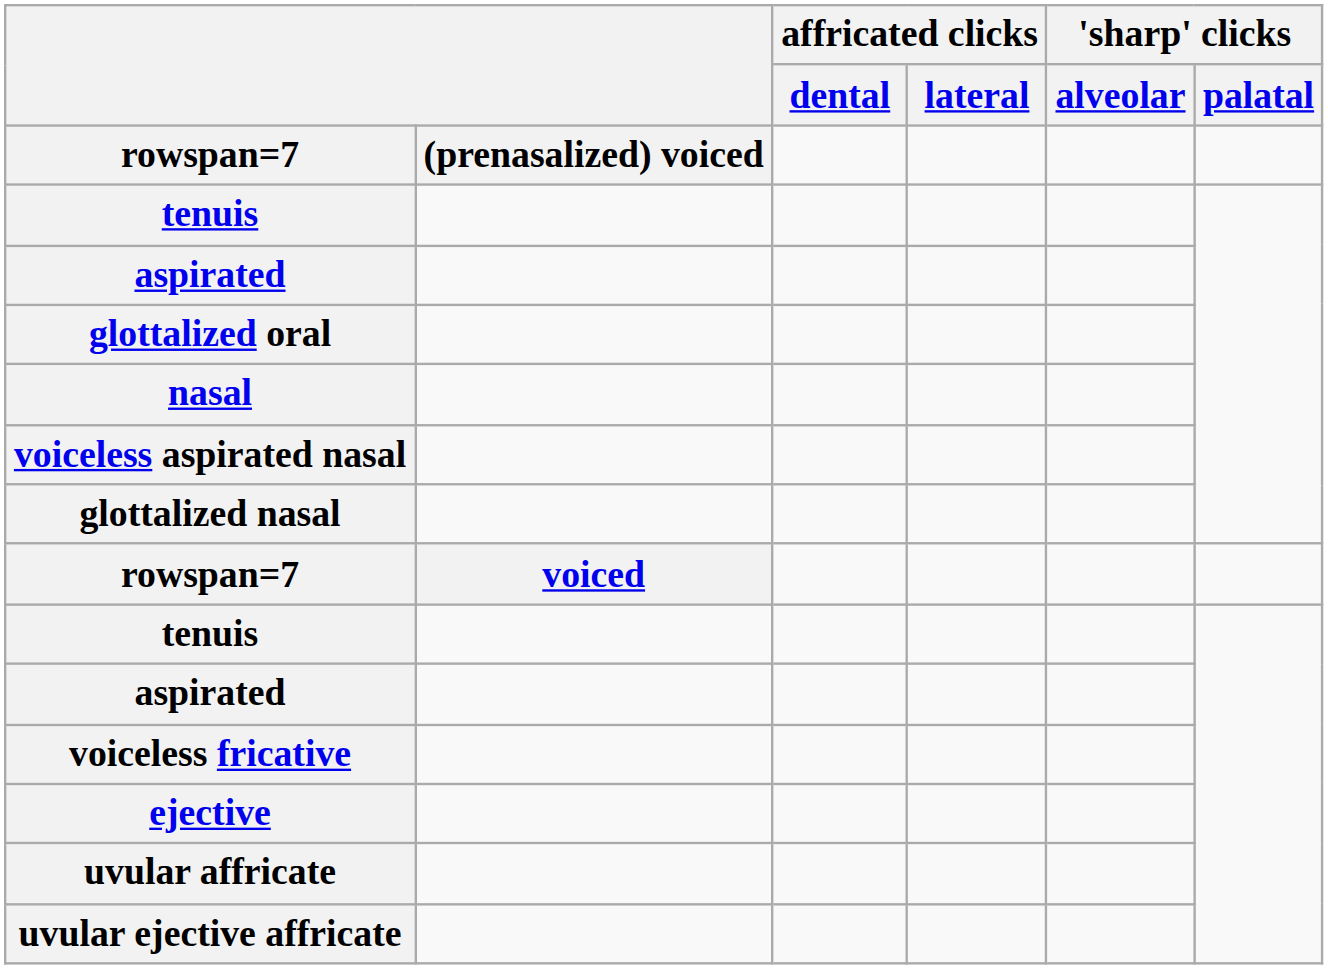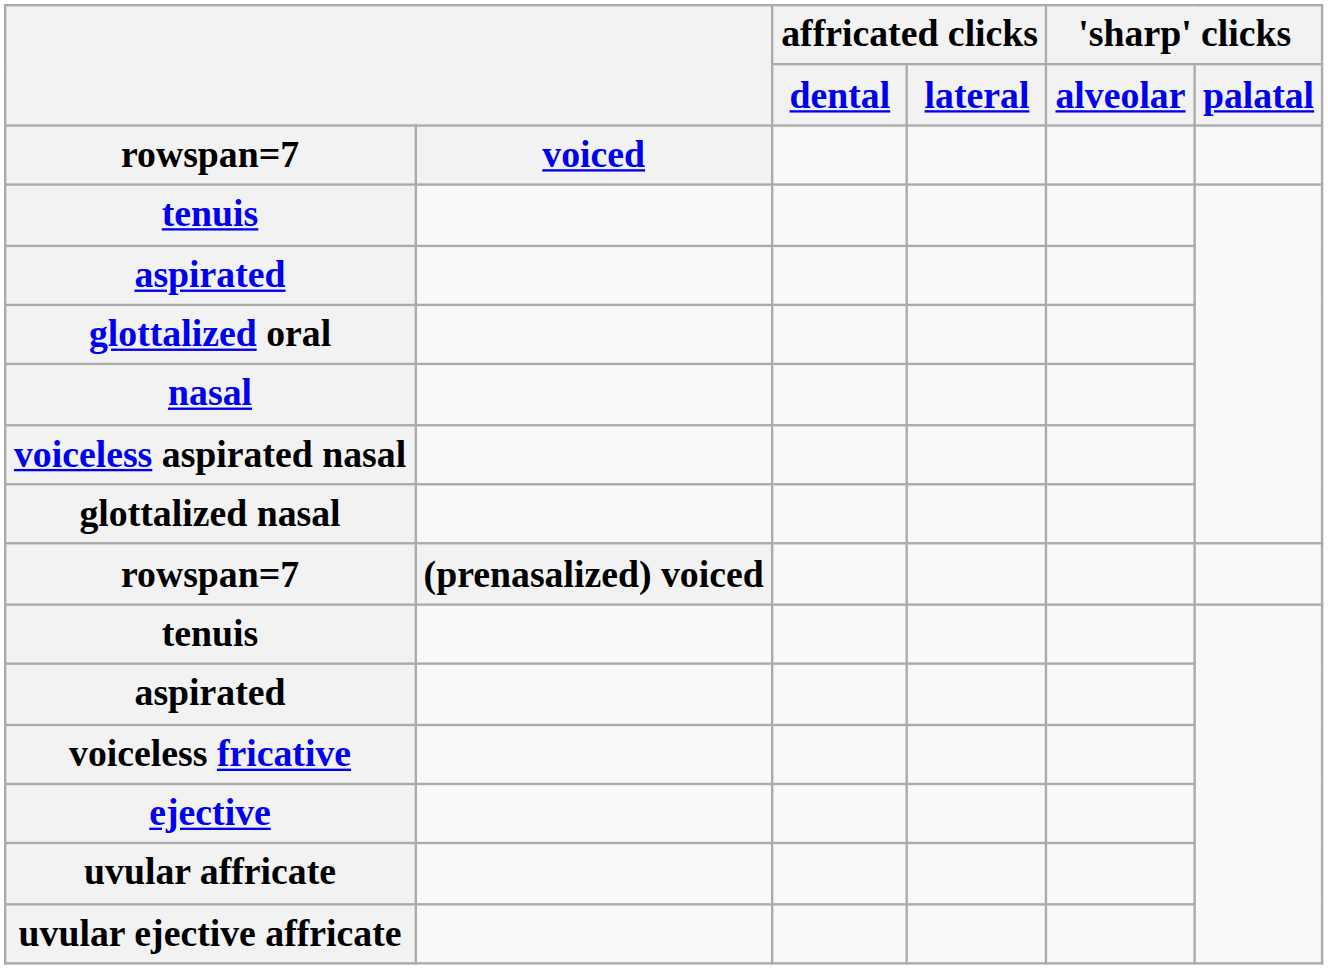rows swapped: (210, 573) <-> (210, 154)
